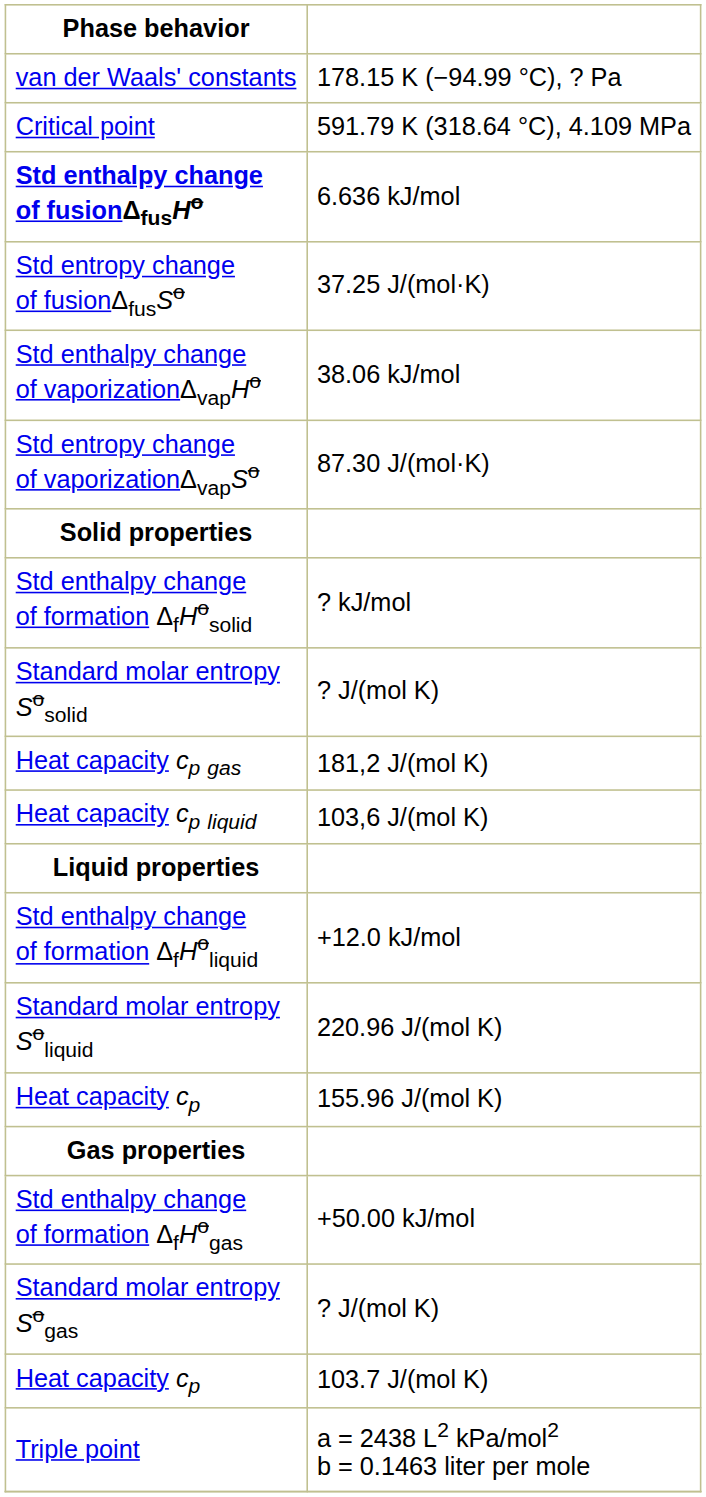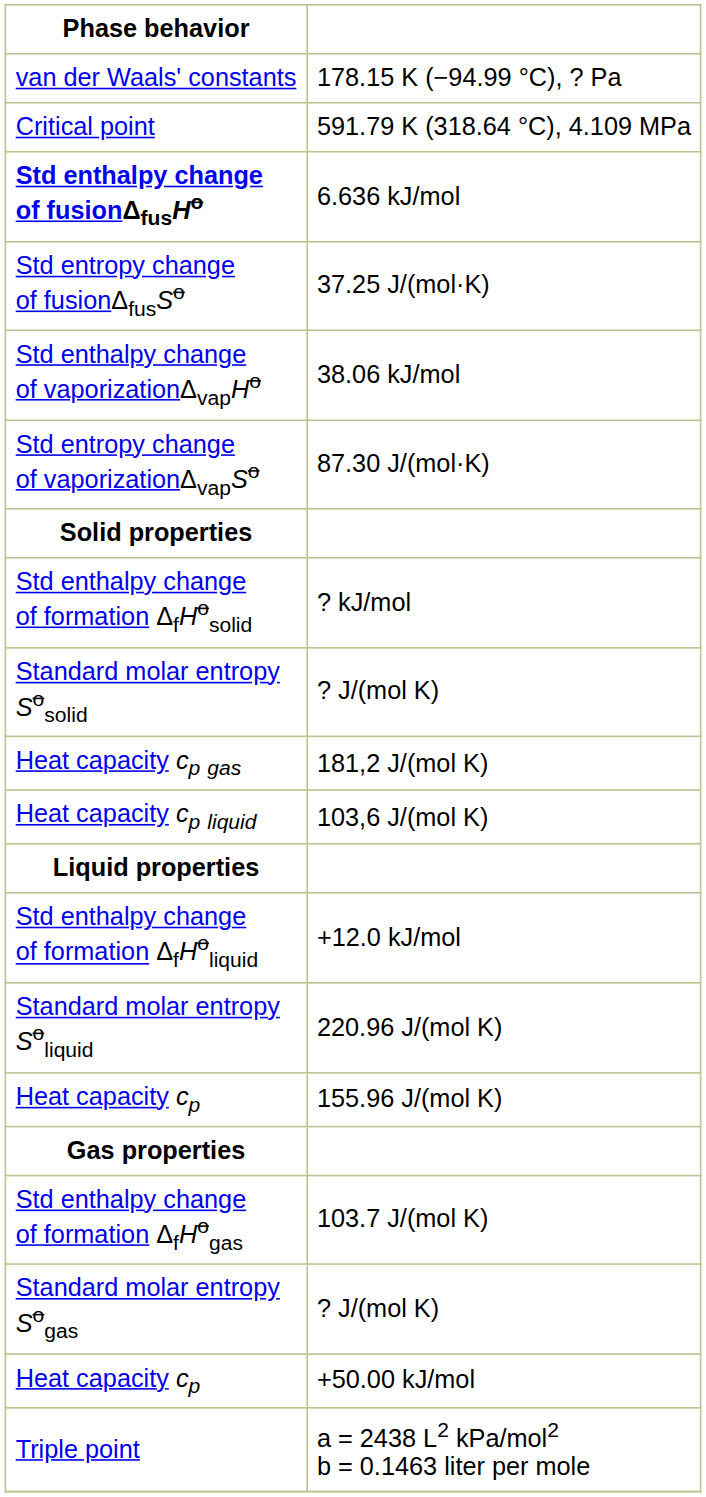(396, 1219) +50.00 kJ/mol -> (403, 1219) 103.7 J/(mol K)
(403, 1380) 103.7 J/(mol K) -> (396, 1380) +50.00 kJ/mol
